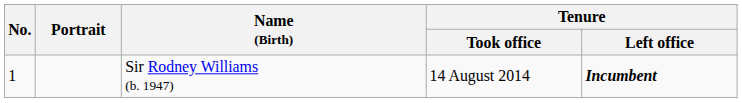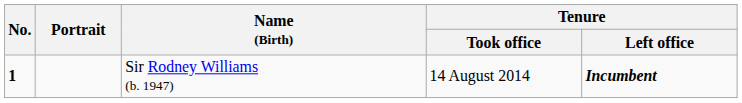(12, 76) normal -> (12, 76) bold
